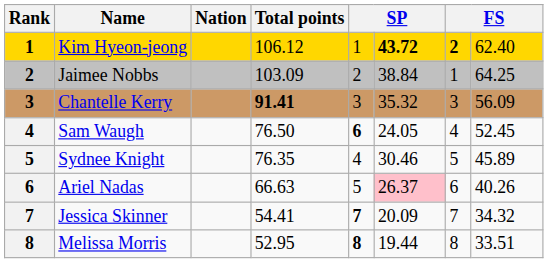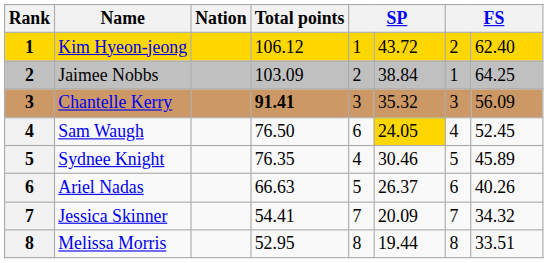(398, 46) bold -> (398, 46) normal
(454, 46) bold -> (454, 46) normal
(357, 131) bold -> (357, 131) normal
(398, 131) no background -> (398, 131) gold background
(398, 187) pink background -> (398, 187) no background
(357, 215) bold -> (357, 215) normal
(357, 243) bold -> (357, 243) normal
